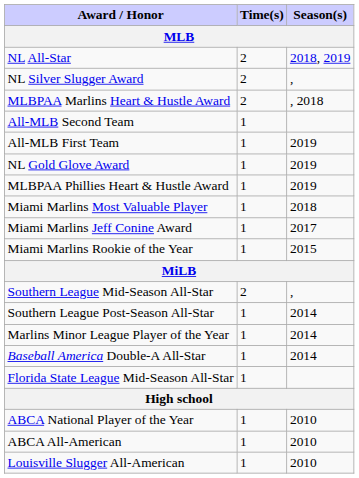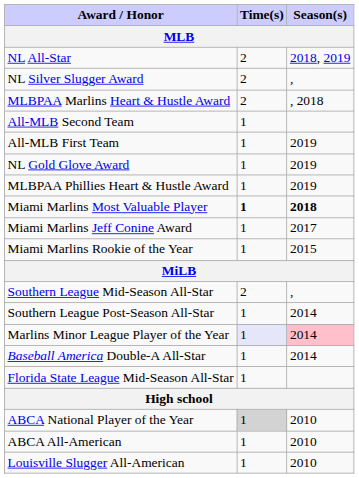(243, 206) normal -> (243, 206) bold
(303, 206) normal -> (303, 206) bold
(243, 334) no background -> (243, 334) lavender background
(303, 334) no background -> (303, 334) pink background
(243, 420) no background -> (243, 420) lightgrey background
